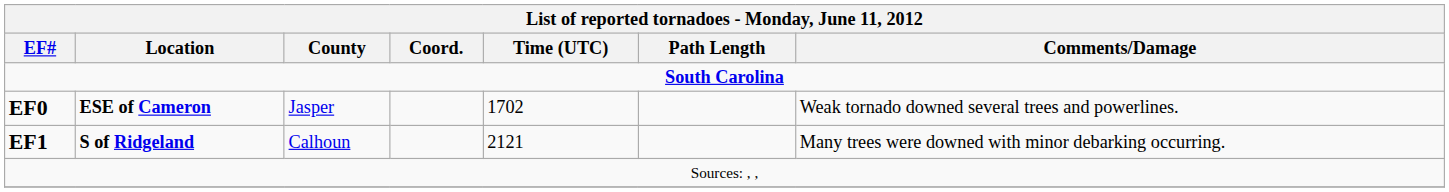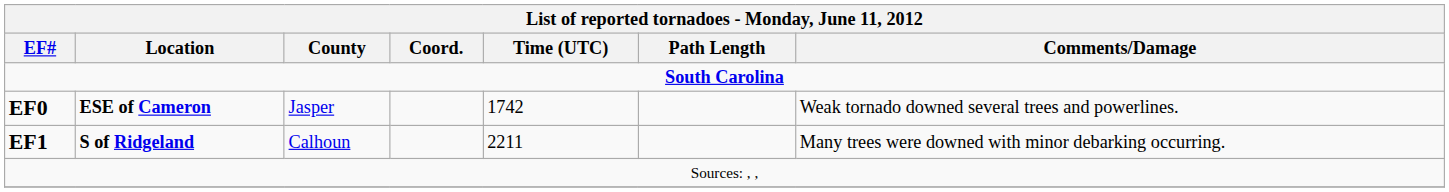(505, 108) 1702 -> (505, 108) 1742
(505, 141) 2121 -> (505, 141) 2211
